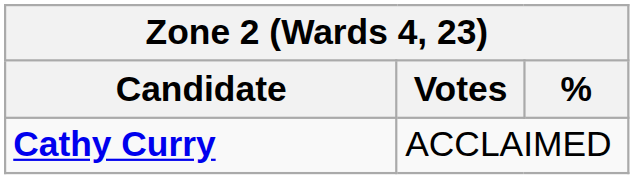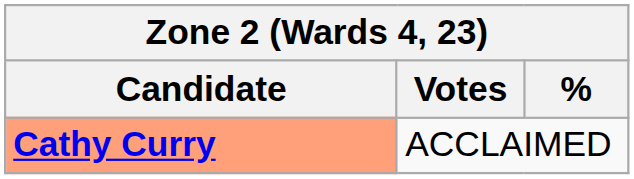(114, 144) no background -> (114, 144) lightsalmon background
